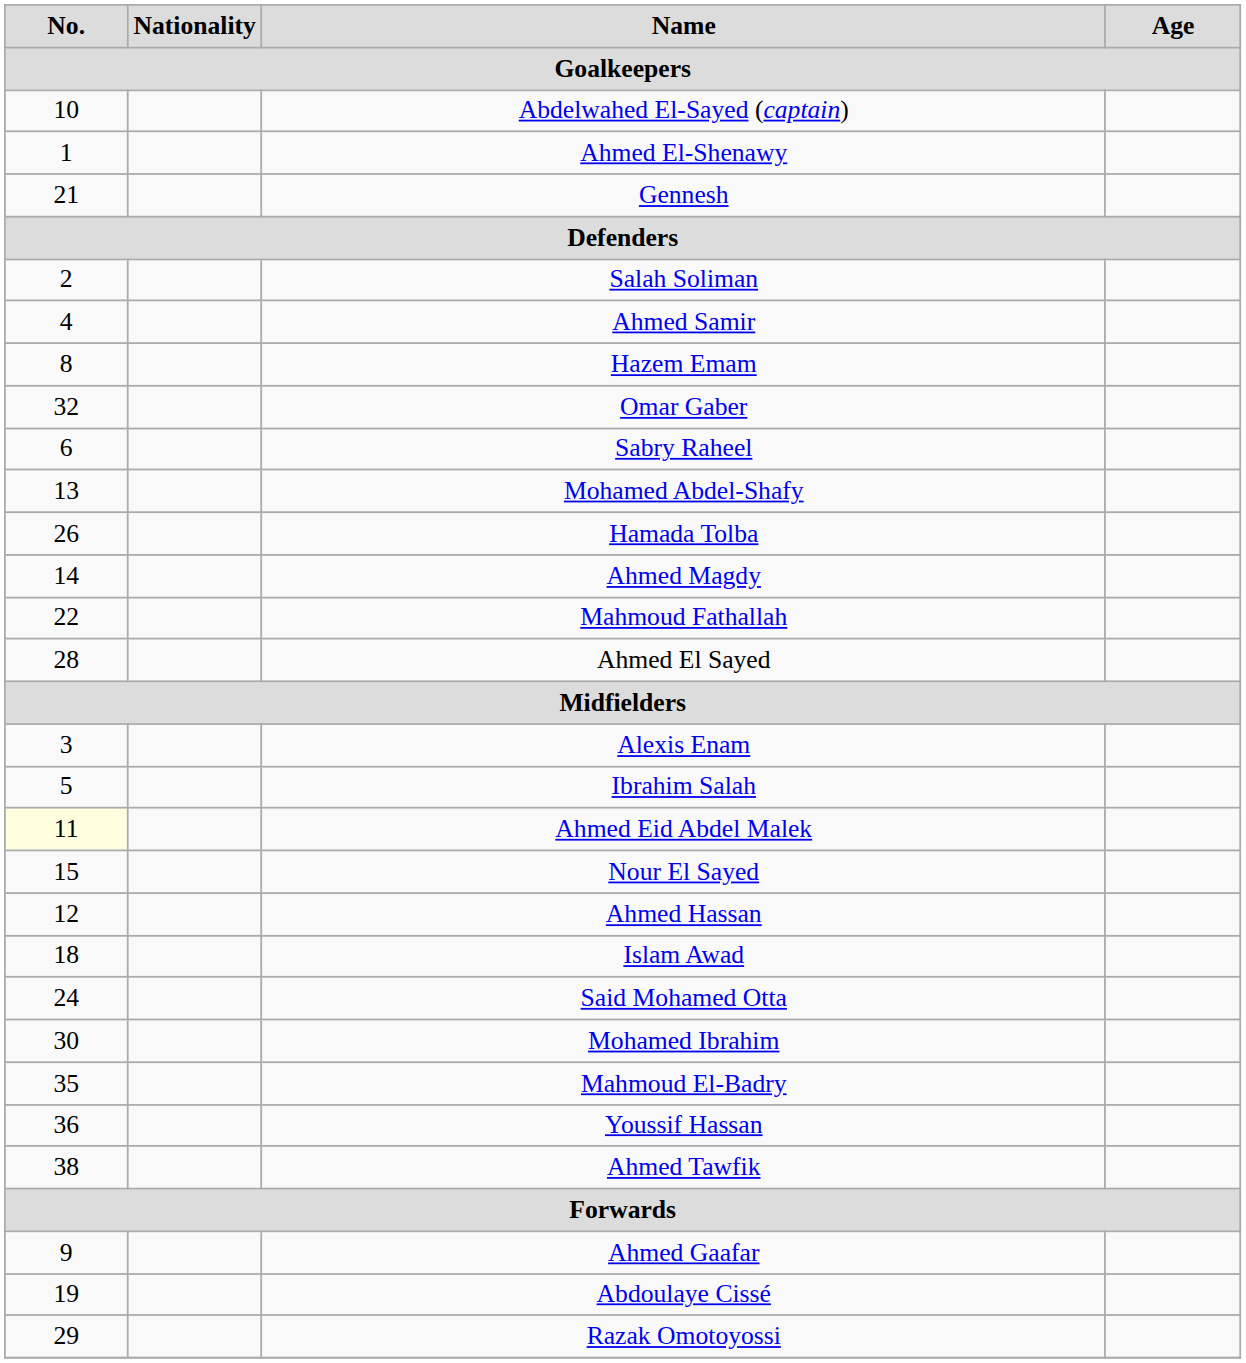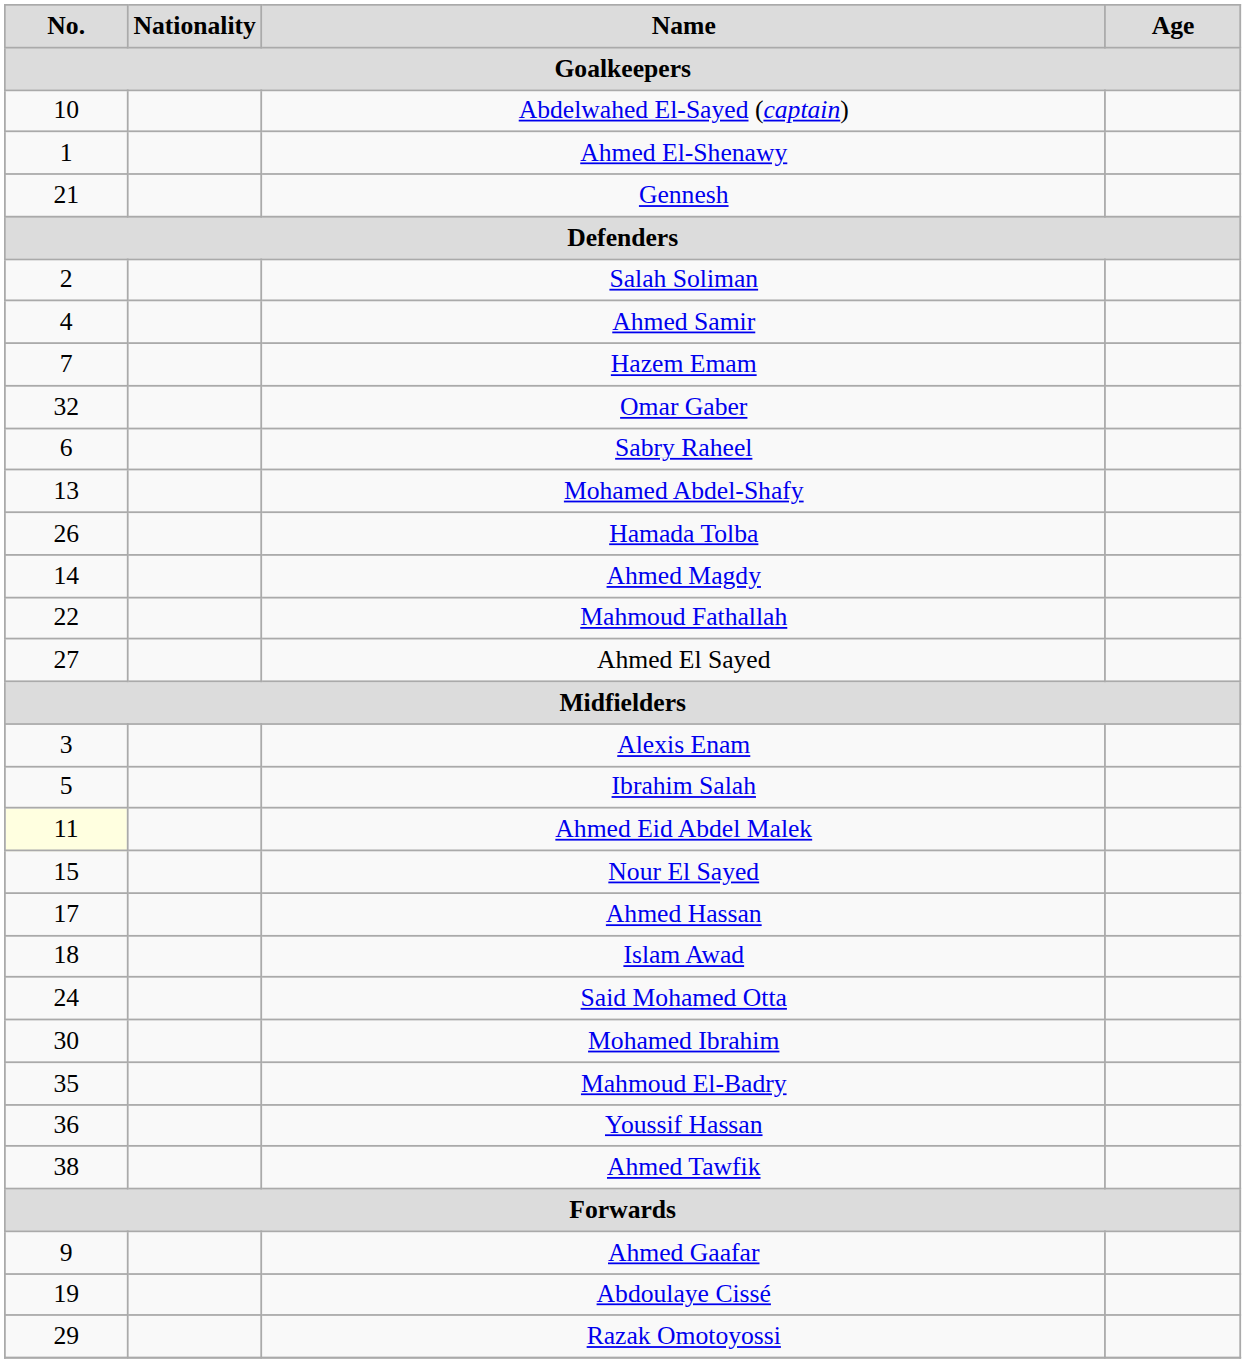(66, 364) 8 -> (66, 364) 7
(66, 660) 28 -> (66, 660) 27
(66, 913) 12 -> (66, 913) 17
